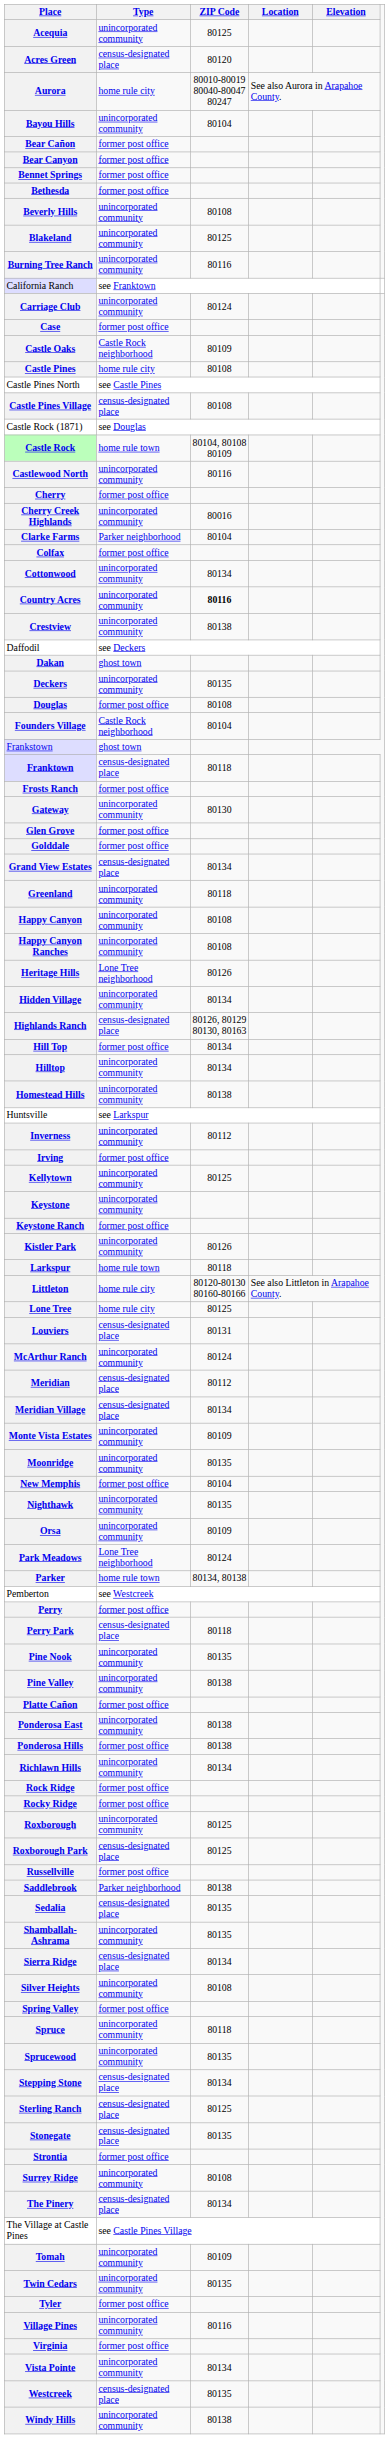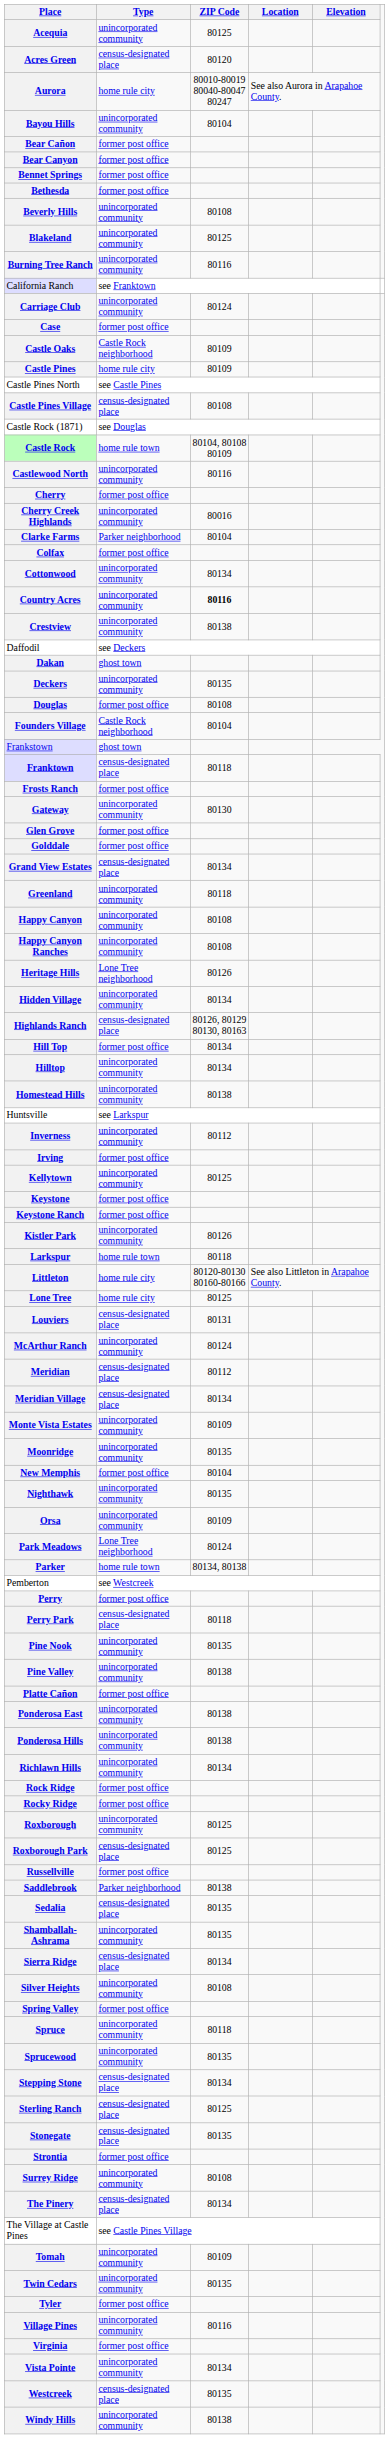(219, 369) 80108 -> (219, 369) 80109
(128, 1204) unincorporated community -> (134, 1199) former post office
(134, 1746) former post office -> (128, 1741) unincorporated community
